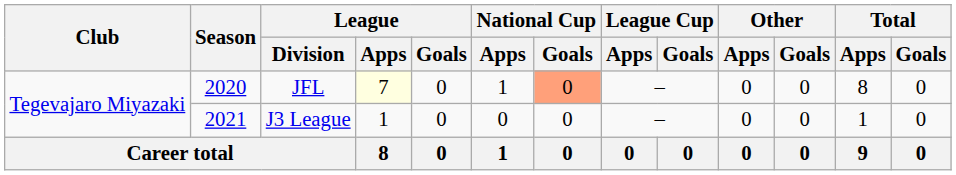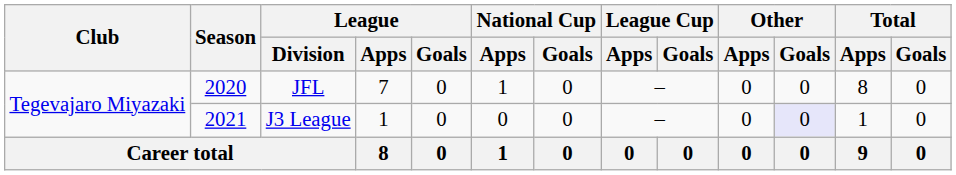(383, 86) lightyellow background -> (383, 86) no background
(567, 86) lightsalmon background -> (567, 86) no background
(805, 119) no background -> (805, 119) lavender background
